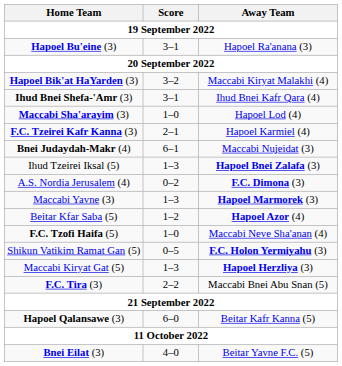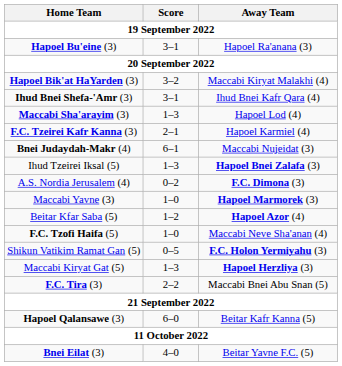(171, 115) 1–0 -> (171, 115) 1–3
(171, 200) 1–3 -> (171, 200) 1–0
